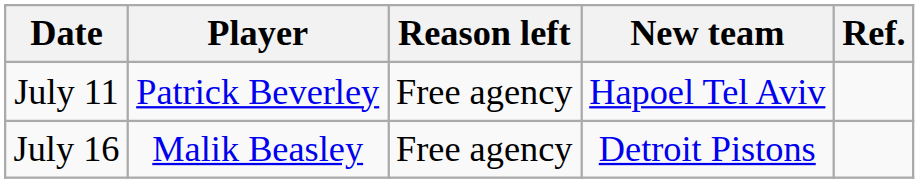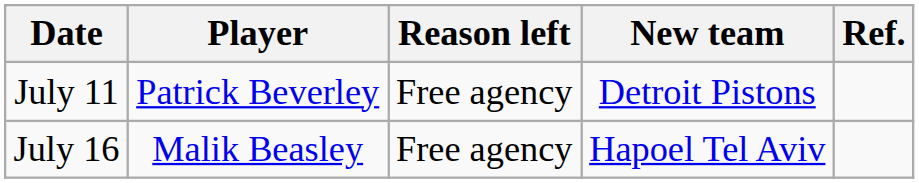(707, 90) Hapoel Tel Aviv -> (707, 90) Detroit Pistons
(707, 148) Detroit Pistons -> (707, 148) Hapoel Tel Aviv
